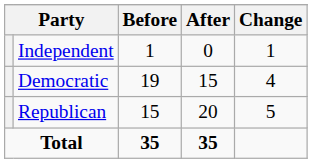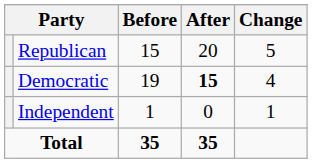rows swapped: (62, 111) <-> (66, 50)
(208, 81) normal -> (208, 81) bold
